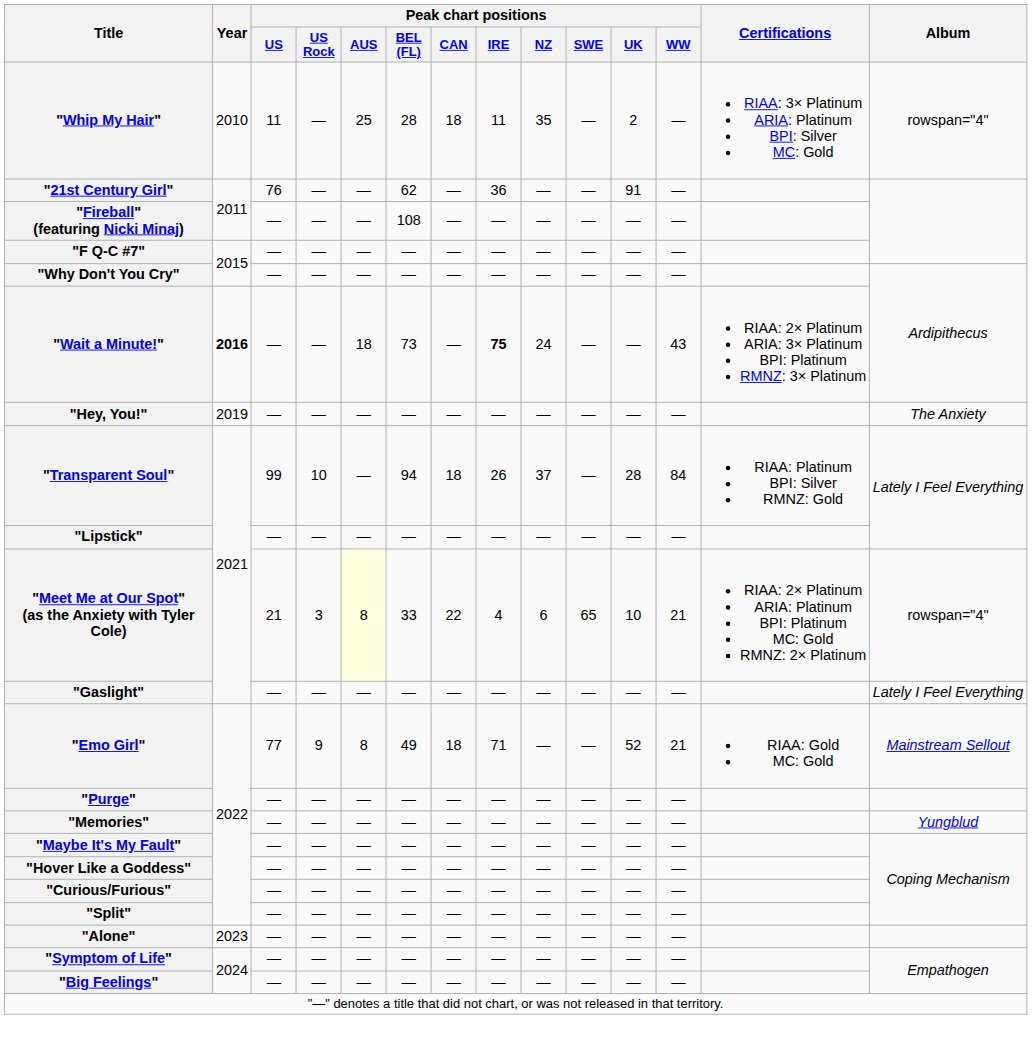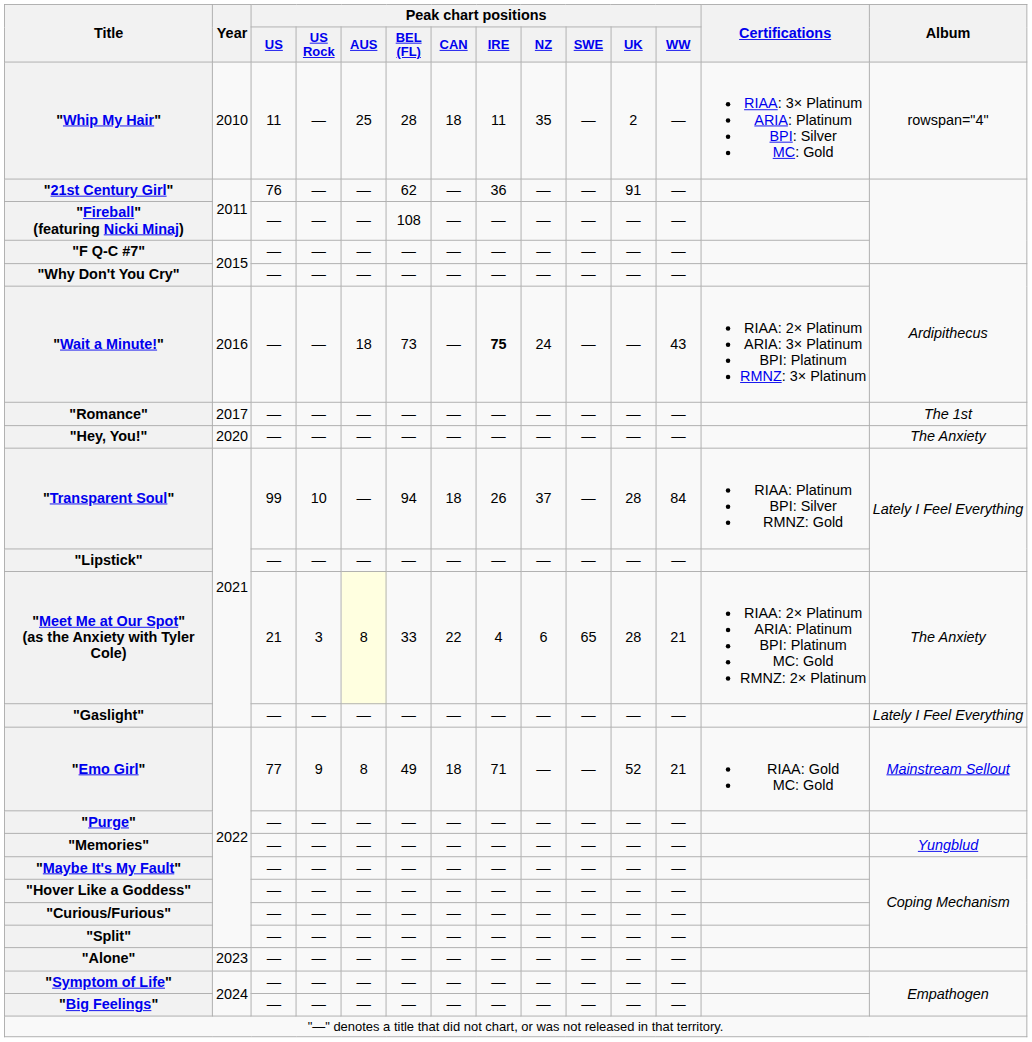(232, 344) bold -> (232, 344) normal
+ row: (109, 414)
(232, 414) 2019 -> (232, 436) 2020
(633, 614) 10 -> (633, 637) 28
(948, 614) rowspan="4" -> (948, 637) The Anxiety
